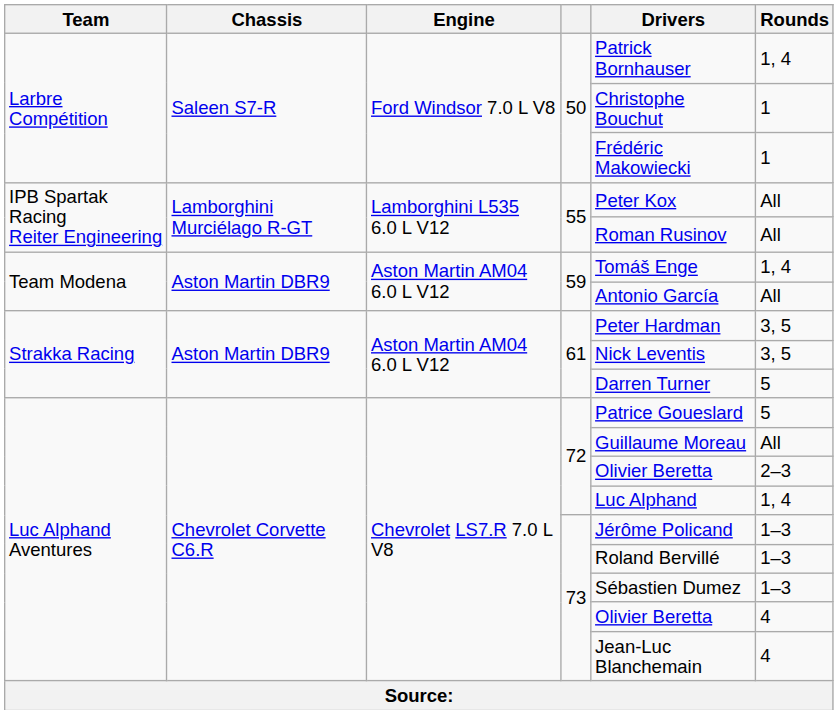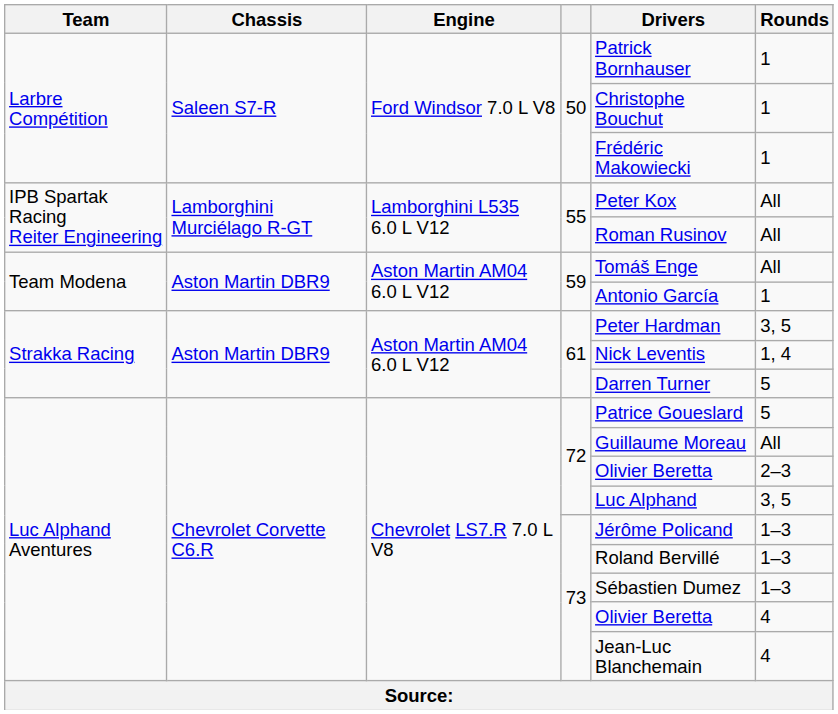(776, 58) 1, 4 -> (765, 58) 1
(776, 267) 1, 4 -> (771, 267) All
(771, 296) All -> (765, 296) 1
(776, 354) 3, 5 -> (776, 354) 1, 4
(776, 500) 1, 4 -> (776, 500) 3, 5
